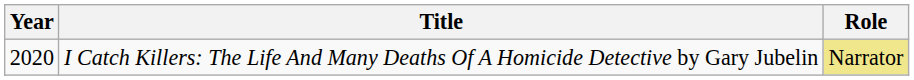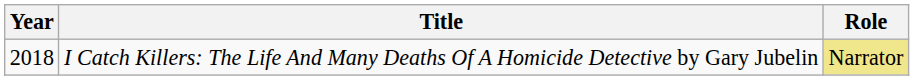(32, 57) 2020 -> (32, 57) 2018
